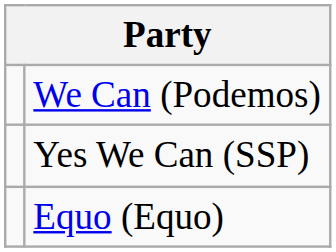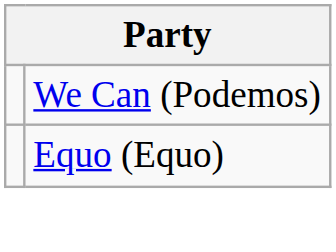- row: (171, 154)
